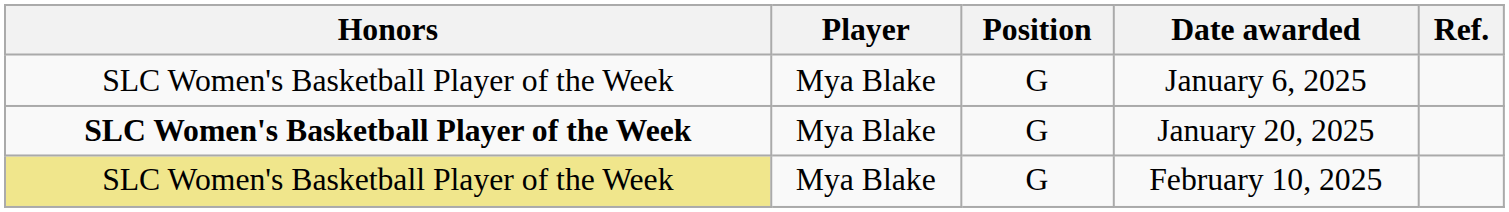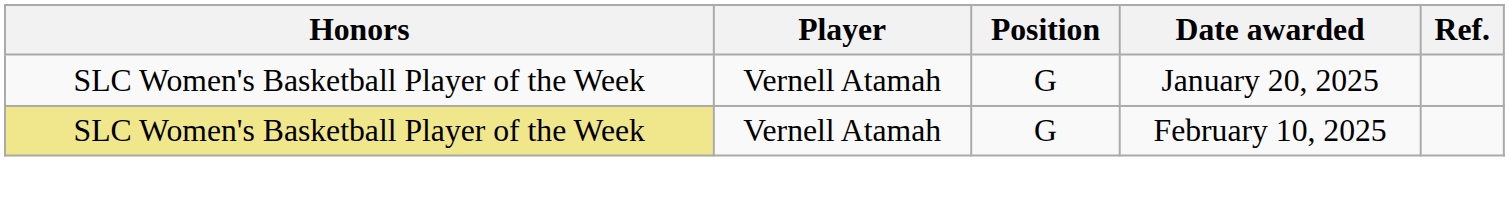- row: (1266, 79)
(388, 130) bold -> (359, 79) normal
(866, 130) Mya Blake -> (842, 79) Vernell Atamah
(866, 180) Mya Blake -> (842, 130) Vernell Atamah
